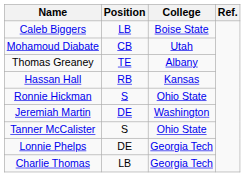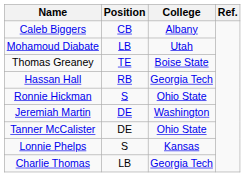(125, 29) LB -> (125, 29) CB
(182, 29) Boise State -> (182, 29) Albany
(125, 46) CB -> (125, 46) LB
(182, 63) Albany -> (182, 63) Boise State
(182, 79) Kansas -> (182, 79) Georgia Tech
(125, 130) S -> (125, 130) DE
(125, 146) DE -> (125, 146) S
(182, 146) Georgia Tech -> (182, 146) Kansas
